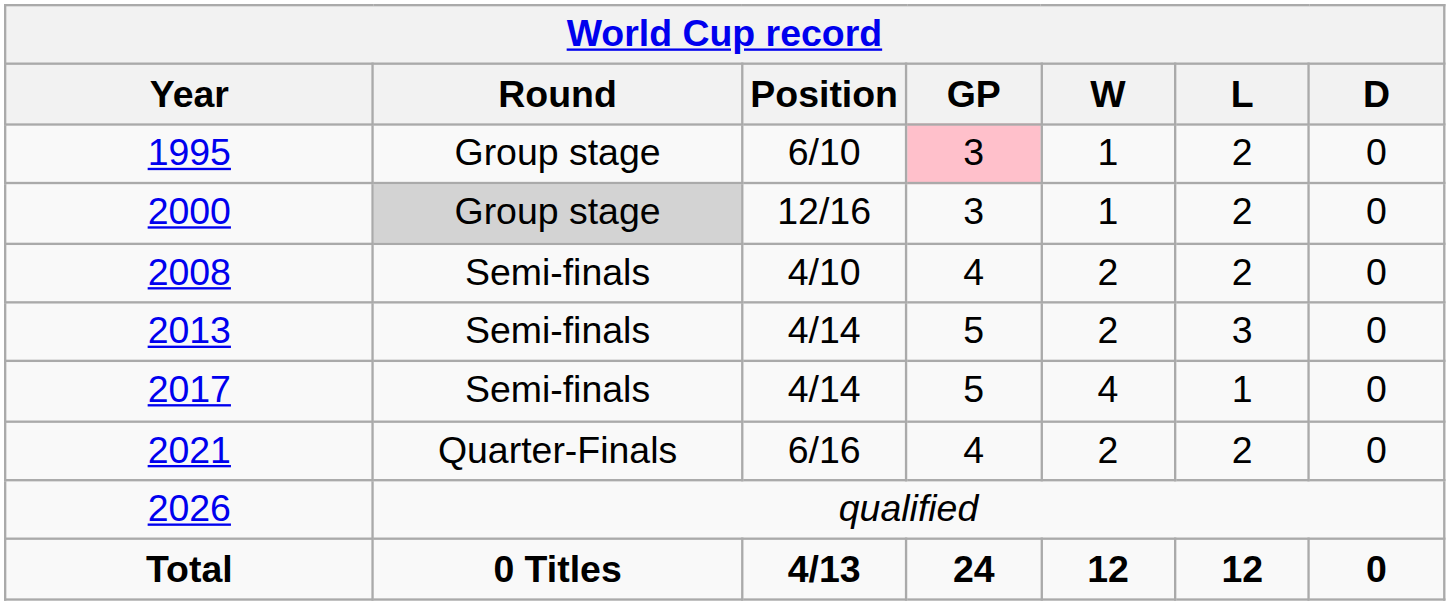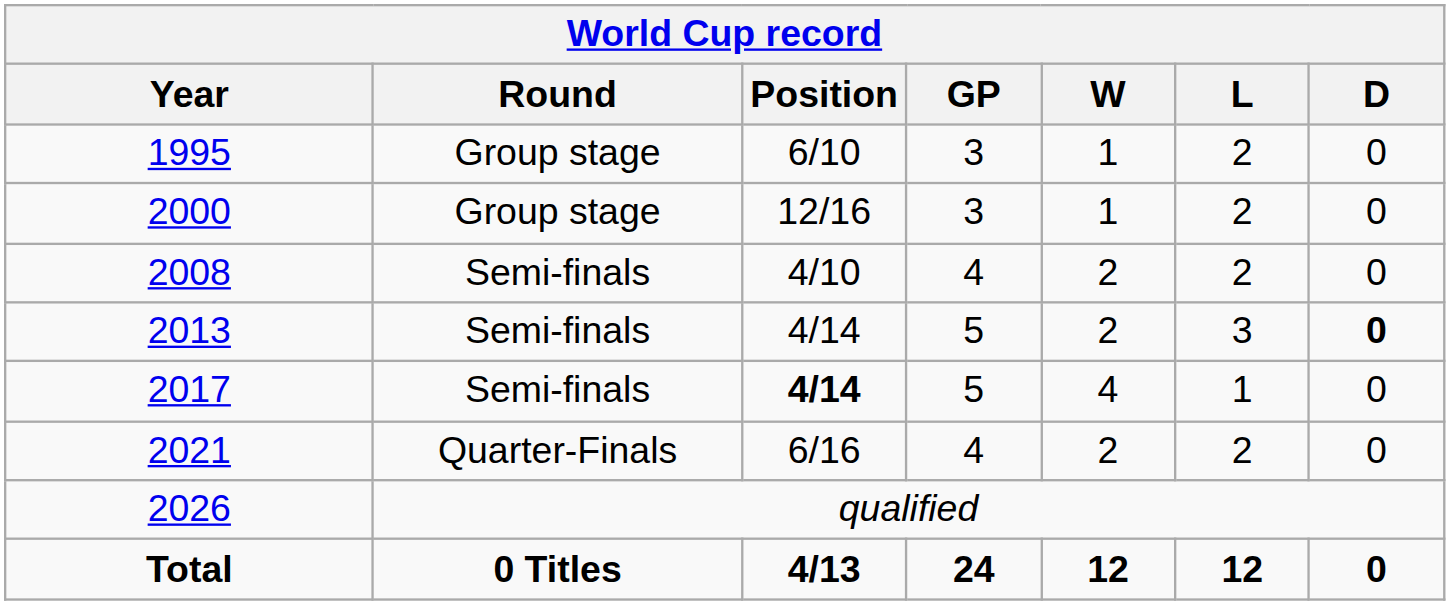(974, 152) pink background -> (974, 152) no background
(558, 212) lightgrey background -> (558, 212) no background
(1377, 331) normal -> (1377, 331) bold
(824, 390) normal -> (824, 390) bold
